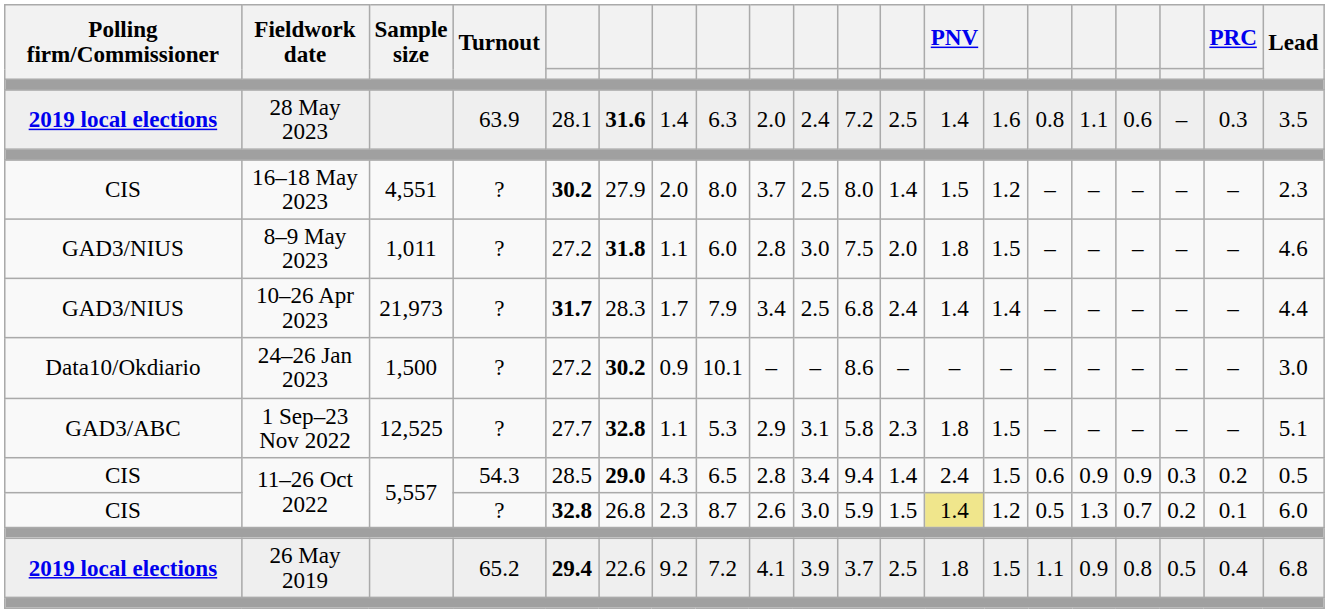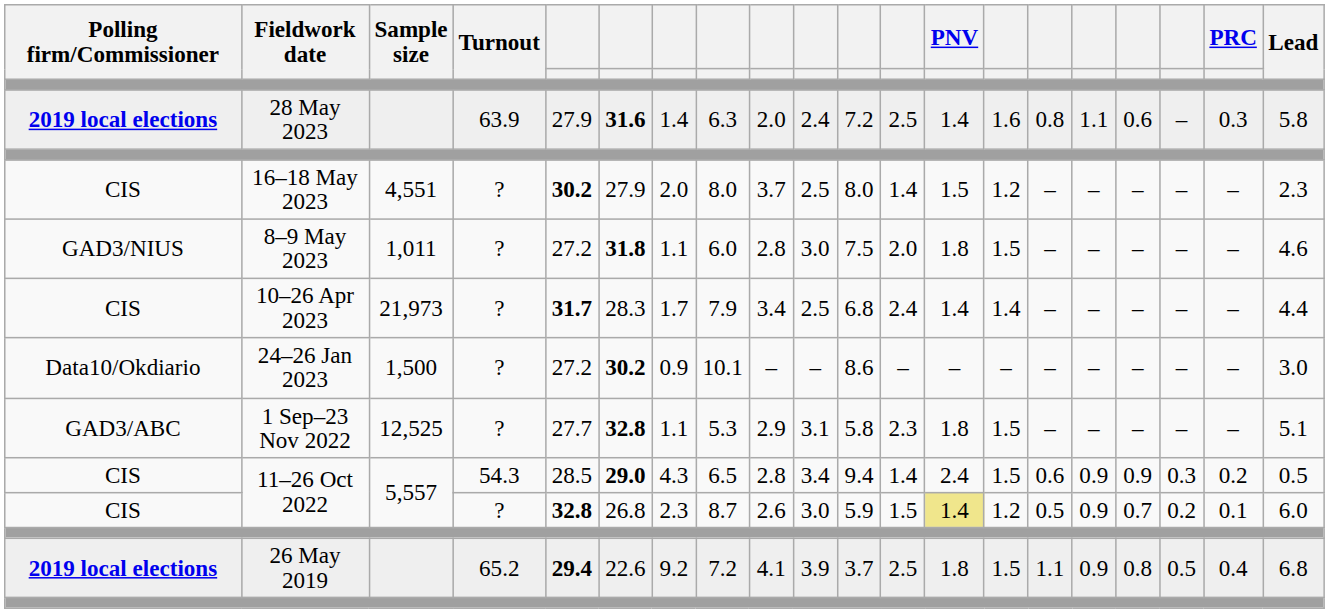(572, 119) 28.1 -> (572, 119) 27.9
(1293, 119) 3.5 -> (1293, 119) 5.8
(123, 308) GAD3/NIUS -> (123, 308) CIS
(1094, 509) 1.3 -> (1094, 509) 0.9
